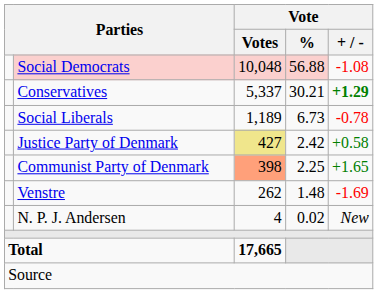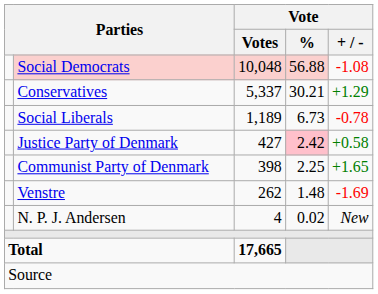(350, 92) bold -> (350, 92) normal
(270, 142) khaki background -> (270, 142) no background
(311, 142) no background -> (311, 142) pink background
(270, 167) lightsalmon background -> (270, 167) no background
